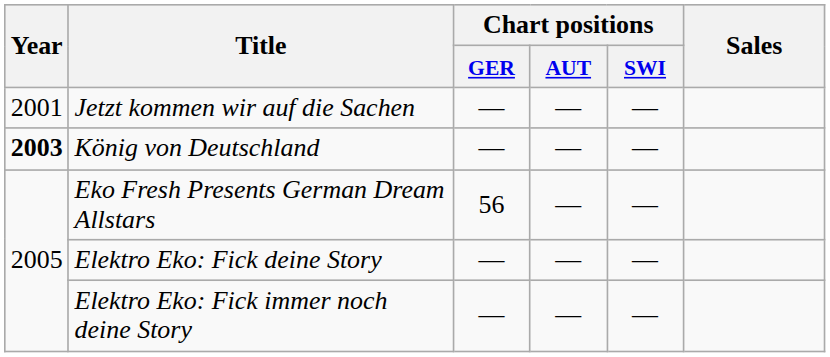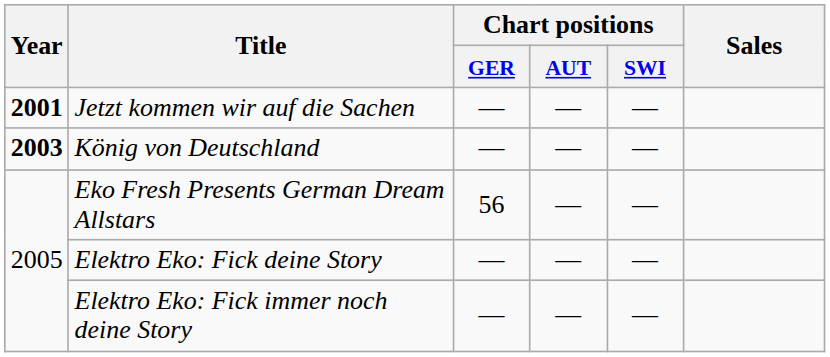(37, 107) normal -> (37, 107) bold
